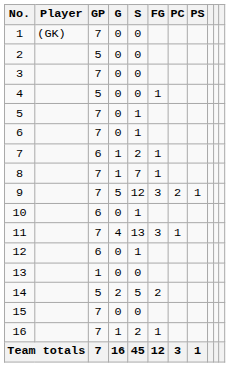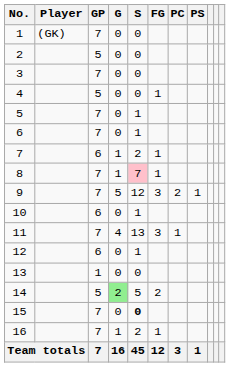(138, 173) no background -> (138, 173) pink background
(118, 292) no background -> (118, 292) lightgreen background
(138, 312) normal -> (138, 312) bold
